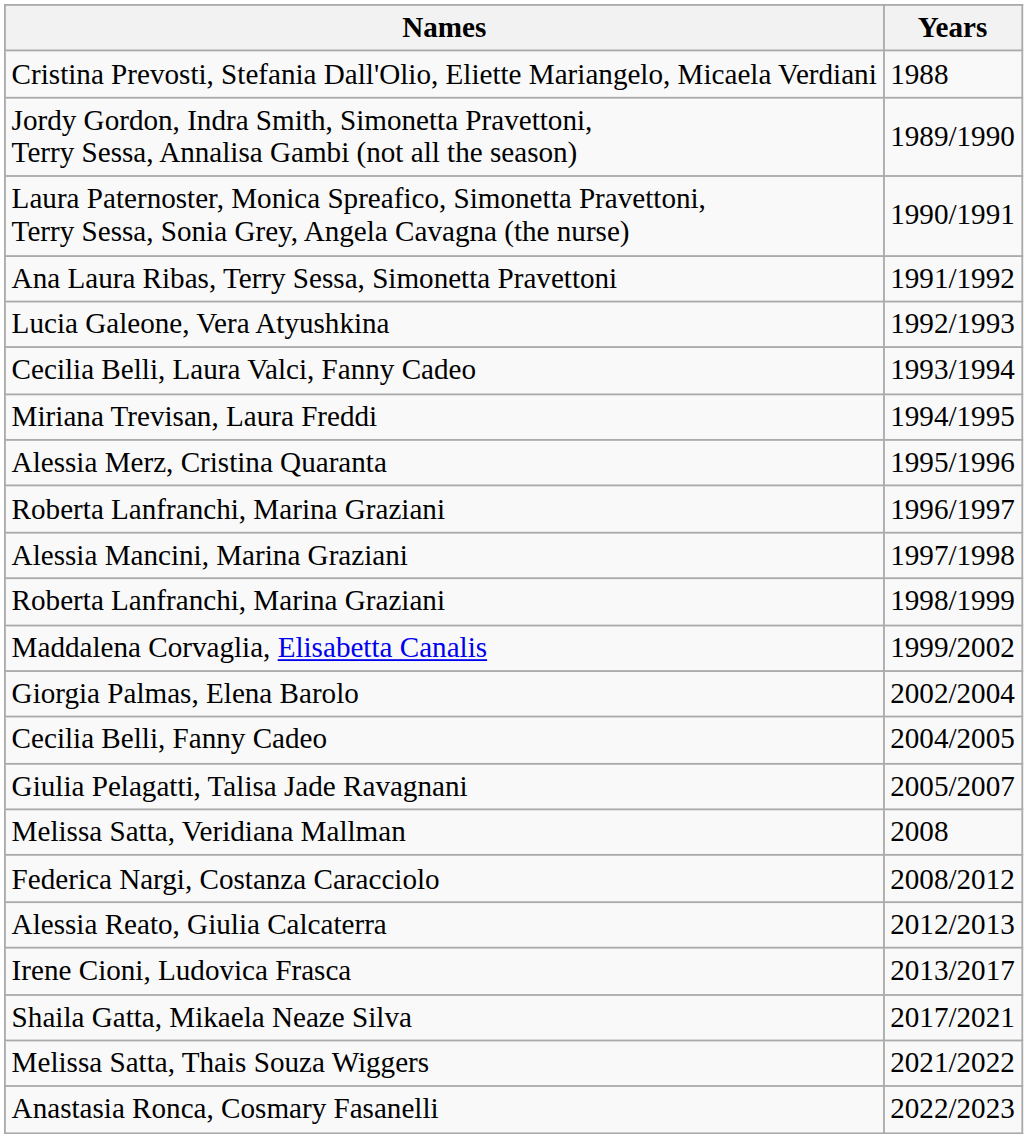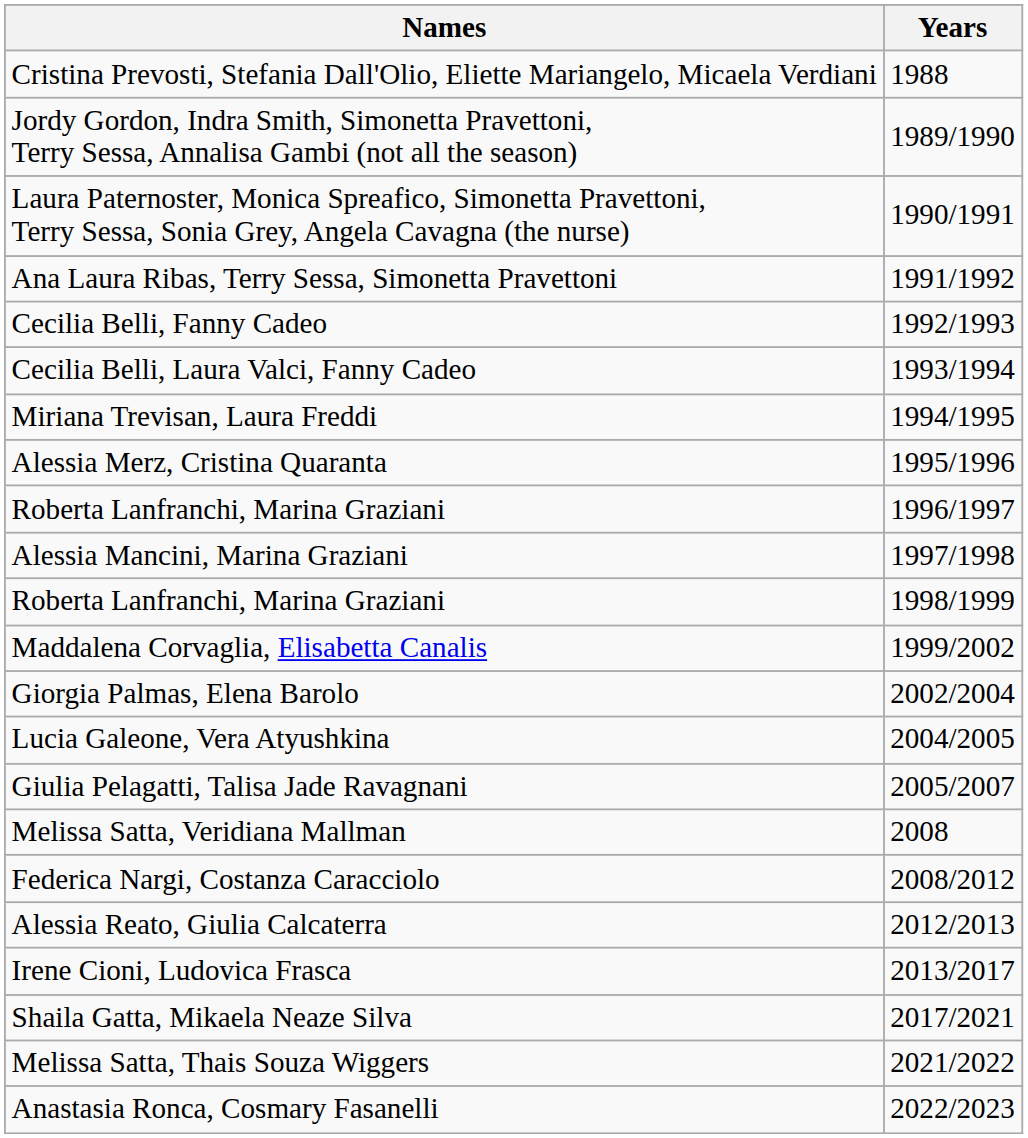(201, 324) Lucia Galeone, Vera Atyushkina -> (169, 324) Cecilia Belli, Fanny Cadeo
(169, 739) Cecilia Belli, Fanny Cadeo -> (201, 739) Lucia Galeone, Vera Atyushkina
